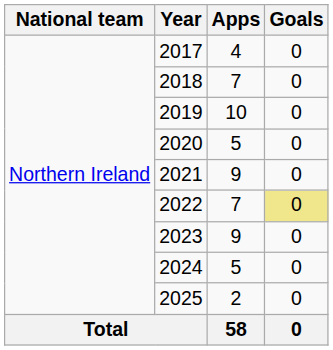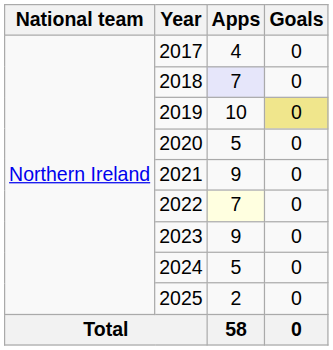(236, 81) no background -> (236, 81) lavender background
(297, 112) no background -> (297, 112) khaki background
(236, 205) no background -> (236, 205) lightyellow background
(297, 205) khaki background -> (297, 205) no background
